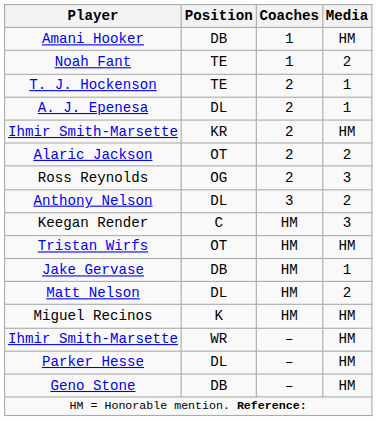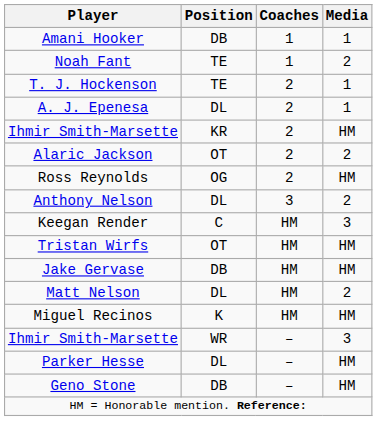(347, 39) HM -> (347, 39) 1
(347, 178) 3 -> (347, 178) HM
(347, 270) 1 -> (347, 270) HM
(347, 339) HM -> (347, 339) 3
